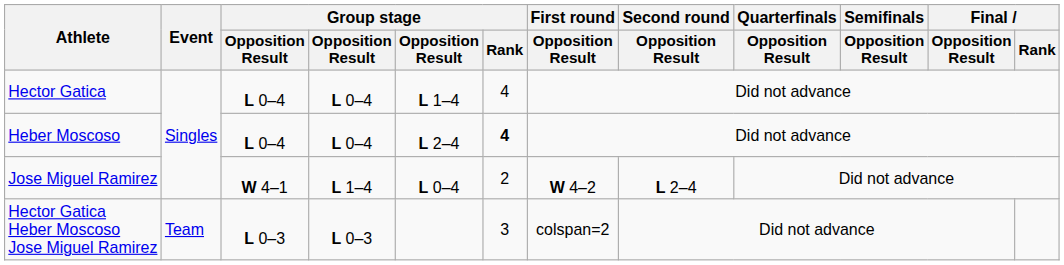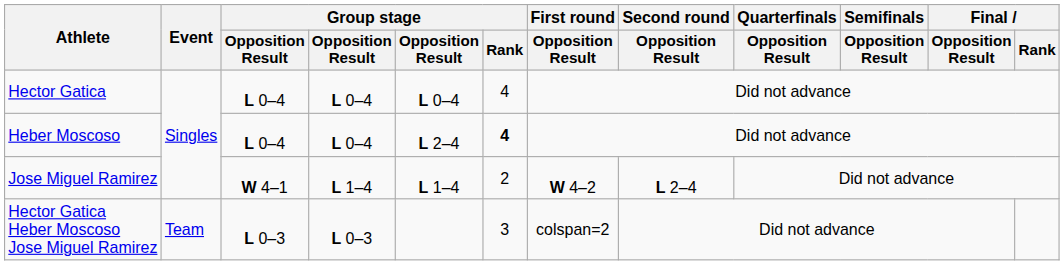(439, 101) L 1–4 -> (439, 101) L 0–4
(439, 187) L 0–4 -> (439, 187) L 1–4
